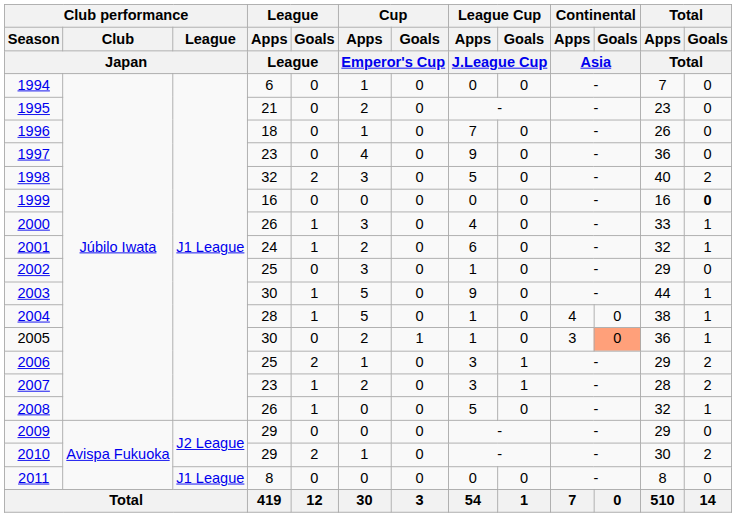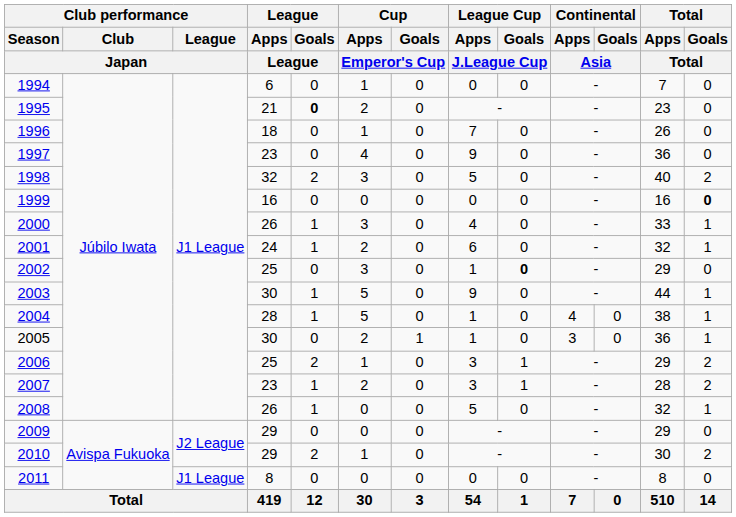(314, 108) normal -> (314, 108) bold
(524, 270) normal -> (524, 270) bold
(617, 339) lightsalmon background -> (617, 339) no background
